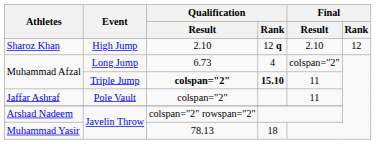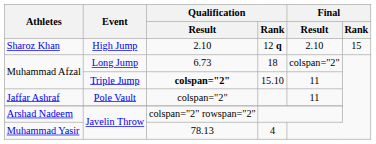(356, 47) 12 -> (356, 47) 15
(272, 63) 4 -> (272, 63) 18
(272, 80) bold -> (272, 80) normal
(272, 131) 18 -> (272, 131) 4
